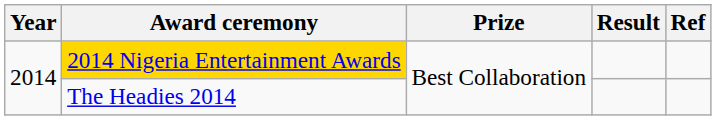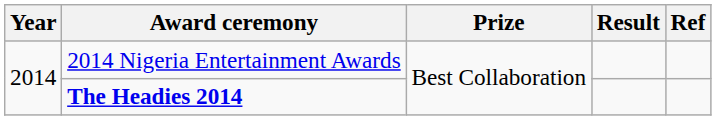(234, 59) gold background -> (234, 59) no background
(152, 96) normal -> (155, 96) bold
